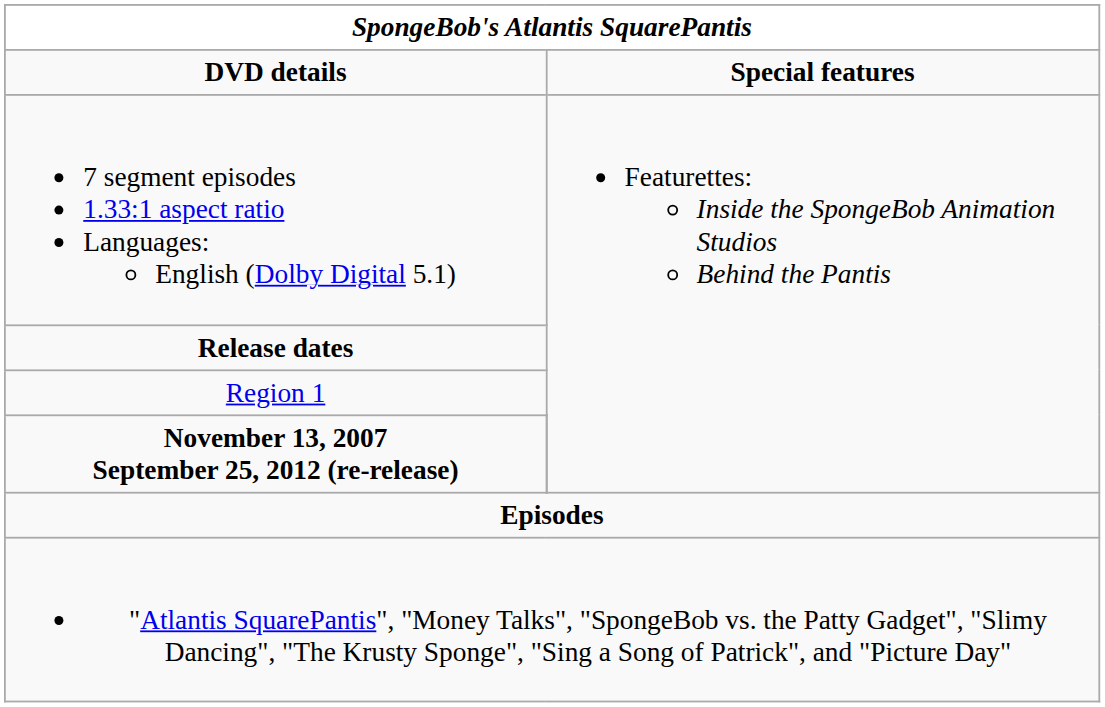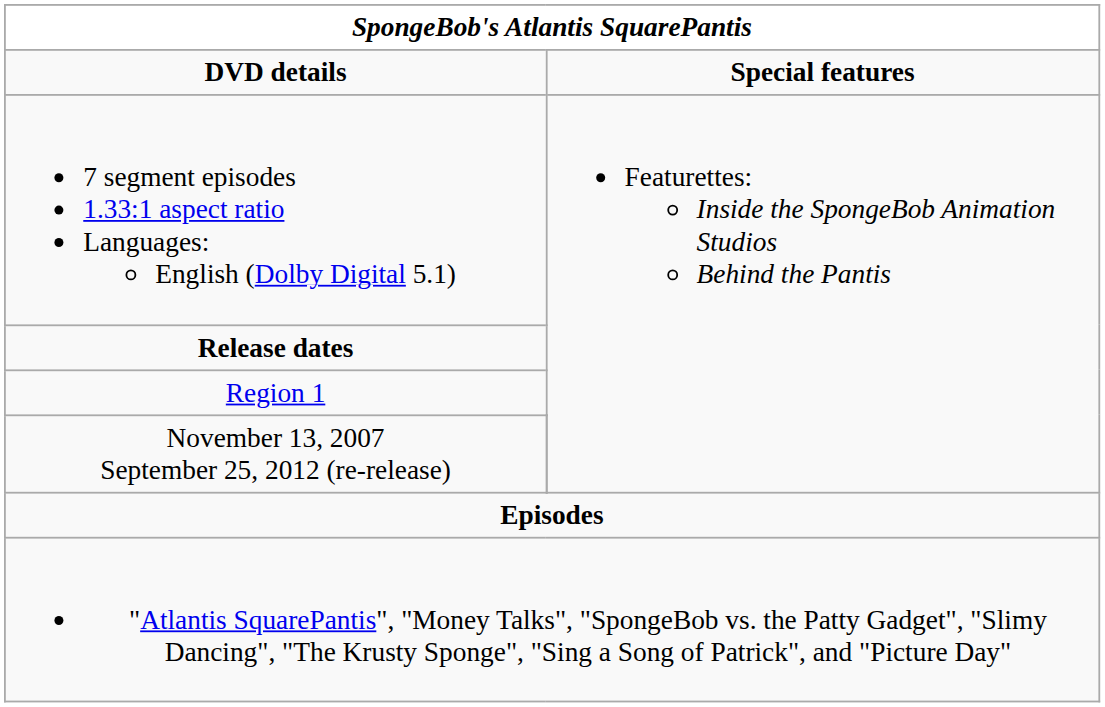(276, 453) bold -> (276, 453) normal
